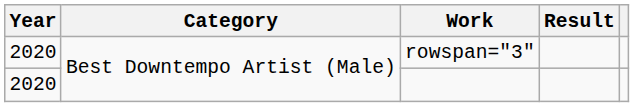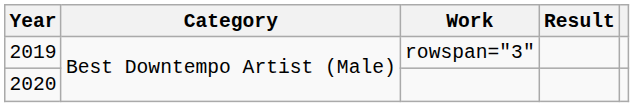(33, 53) 2020 -> (33, 53) 2019
